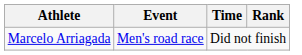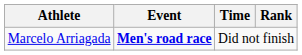(160, 38) normal -> (164, 38) bold
